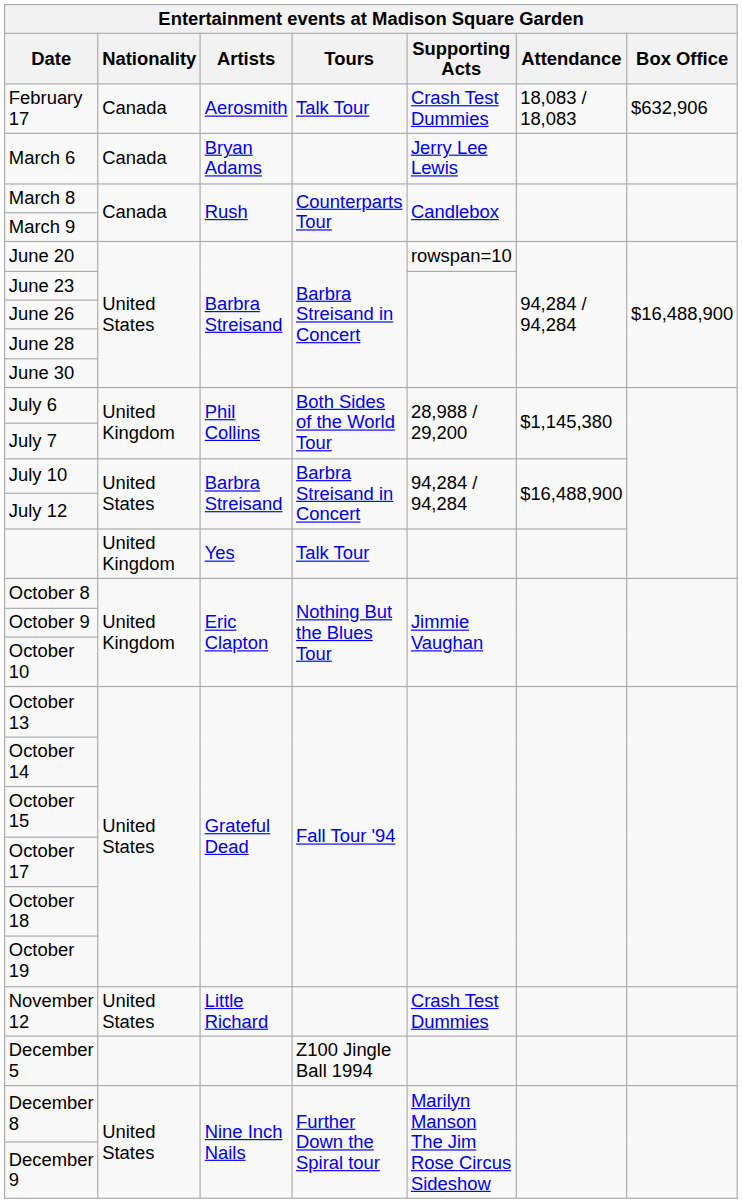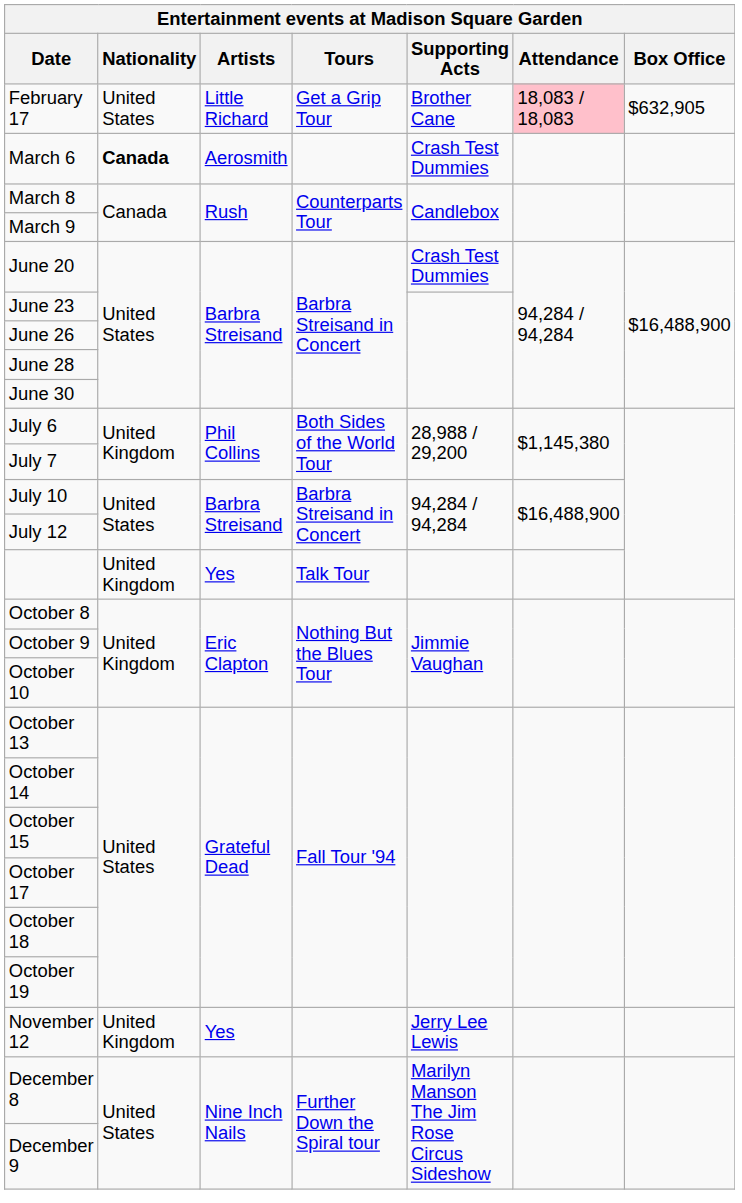(134, 108) Canada -> (129, 108) United States
(246, 108) Aerosmith -> (236, 108) Little Richard
(333, 108) Talk Tour -> (338, 108) Get a Grip Tour
(455, 108) Crash Test Dummies -> (441, 108) Brother Cane
(553, 108) no background -> (551, 108) pink background
(669, 108) $632,906 -> (667, 108) $632,905
(134, 158) normal -> (135, 158) bold
(233, 158) Bryan Adams -> (246, 158) Aerosmith
(449, 158) Jerry Lee Lewis -> (455, 158) Crash Test Dummies
(461, 256) rowspan=10 -> (455, 266) Crash Test Dummies
(129, 1011) United States -> (138, 1031) United Kingdom
(236, 1011) Little Richard -> (220, 1031) Yes
(455, 1011) Crash Test Dummies -> (449, 1031) Jerry Lee Lewis
- row: (51, 1060)
